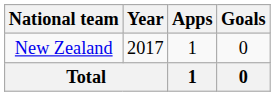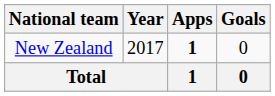(192, 47) normal -> (192, 47) bold
